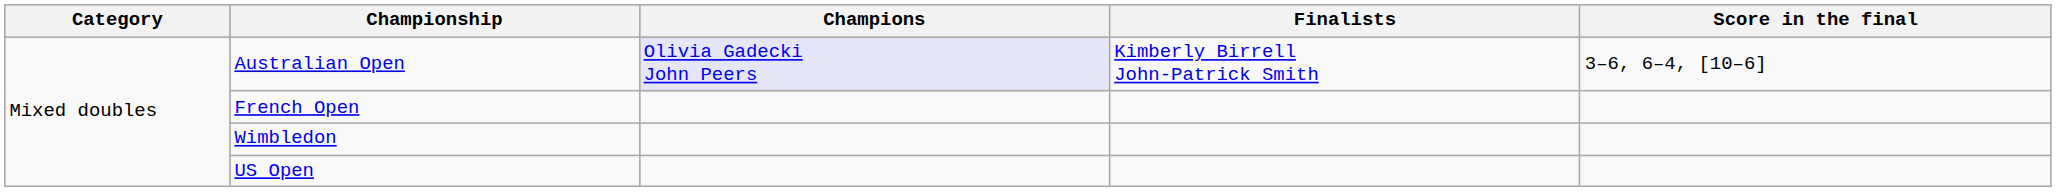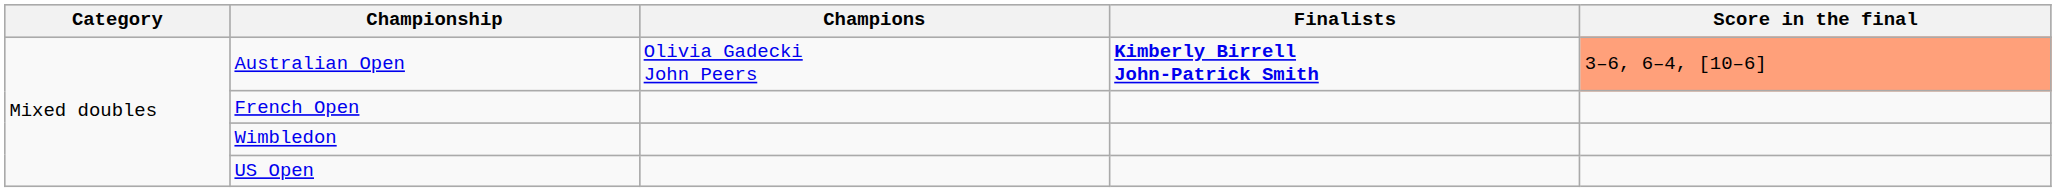(723, 64) lavender background -> (723, 64) no background
(1216, 64) normal -> (1216, 64) bold
(1676, 64) no background -> (1676, 64) lightsalmon background
